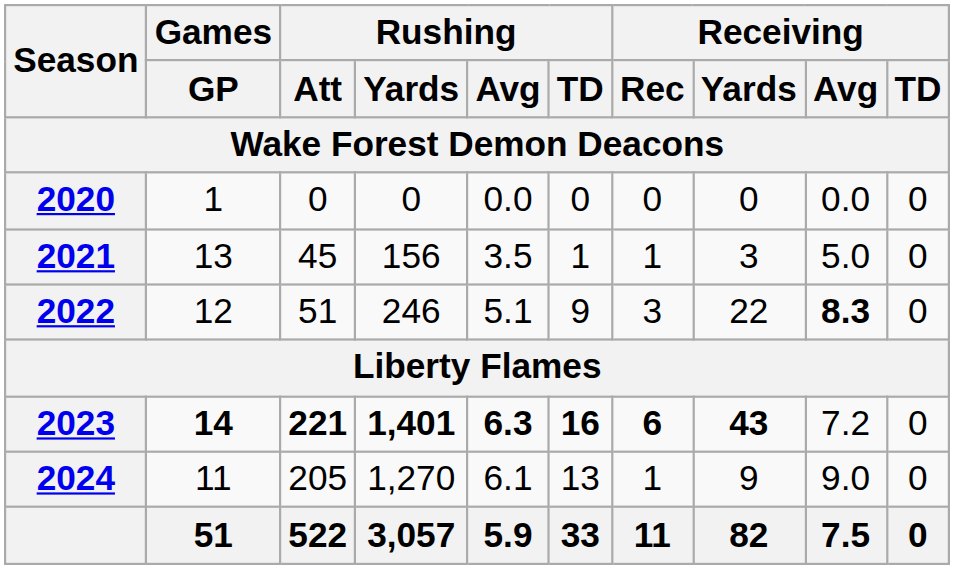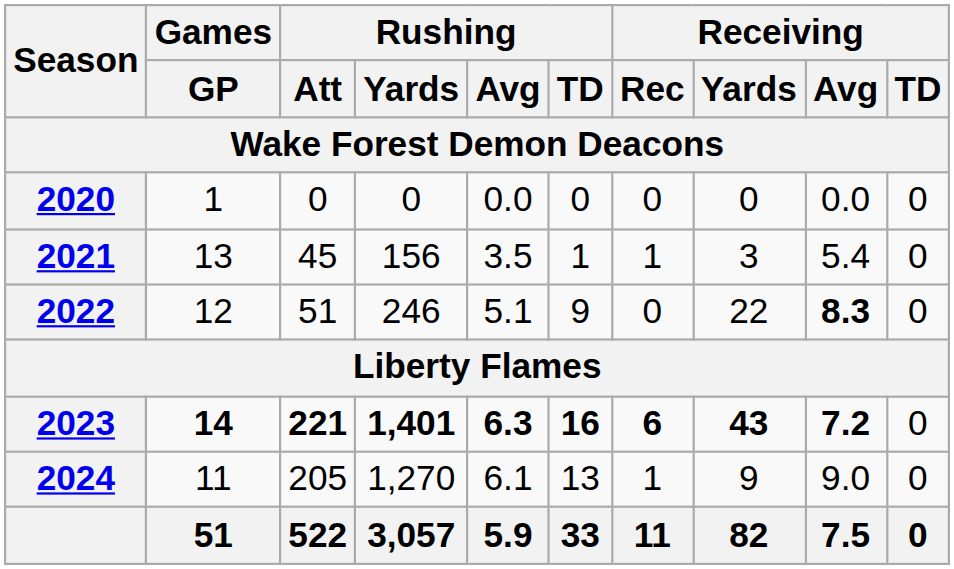(846, 255) 5.0 -> (846, 255) 5.4
(652, 311) 3 -> (652, 311) 0
(846, 423) normal -> (846, 423) bold
